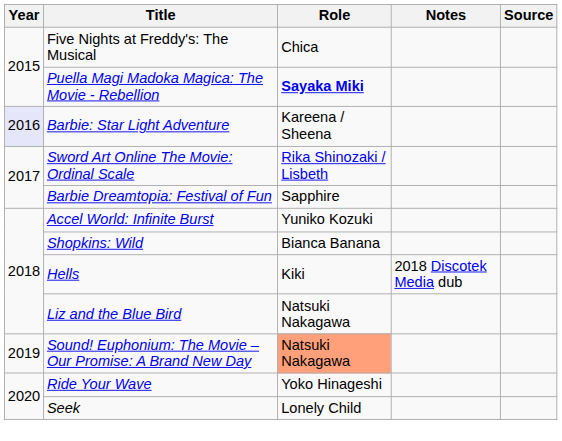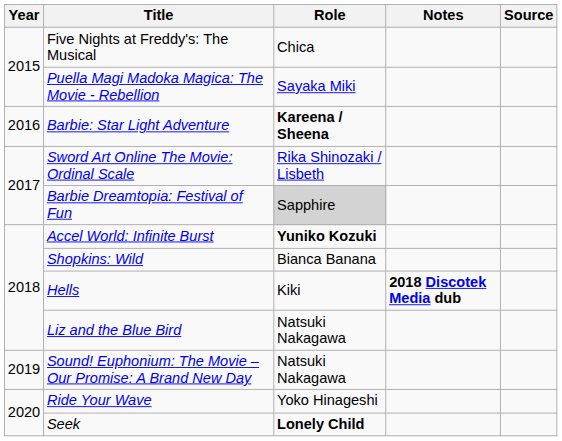(323, 86) bold -> (316, 86) normal
(24, 126) lavender background -> (24, 126) no background
(313, 126) normal -> (310, 126) bold
(310, 197) no background -> (306, 205) lightgrey background
(327, 220) normal -> (327, 236) bold
(441, 274) normal -> (438, 290) bold
(316, 353) lightsalmon background -> (311, 369) no background
(321, 407) normal -> (321, 424) bold
